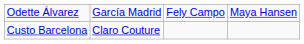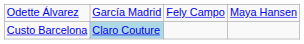(126, 30) no background -> (126, 30) lightblue background
